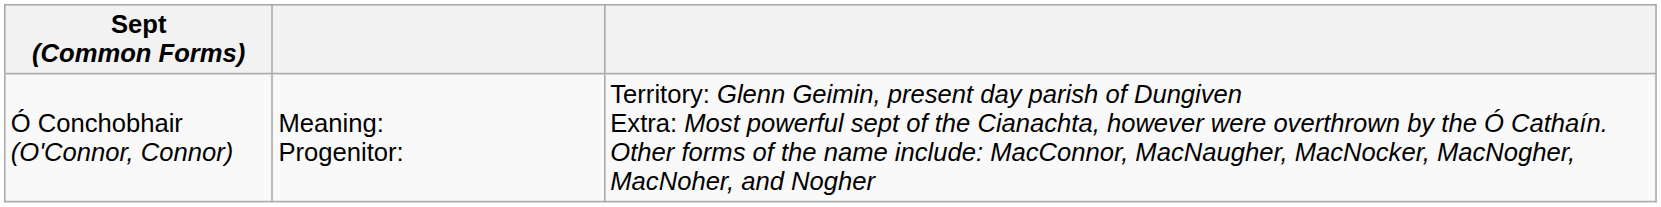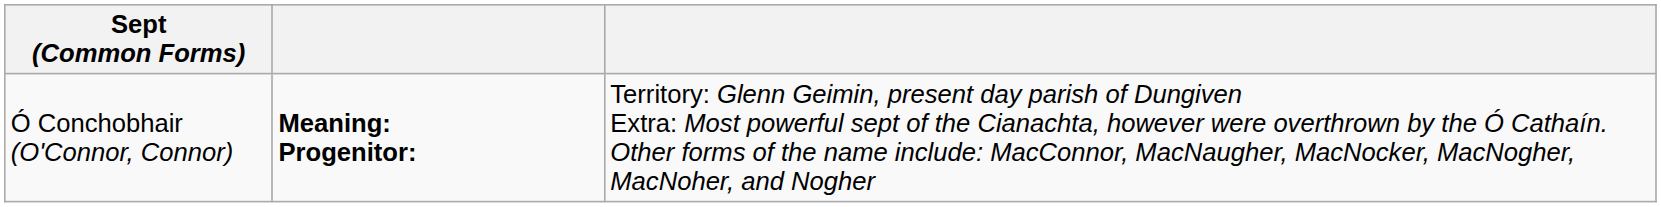(341, 137) normal -> (347, 137) bold
